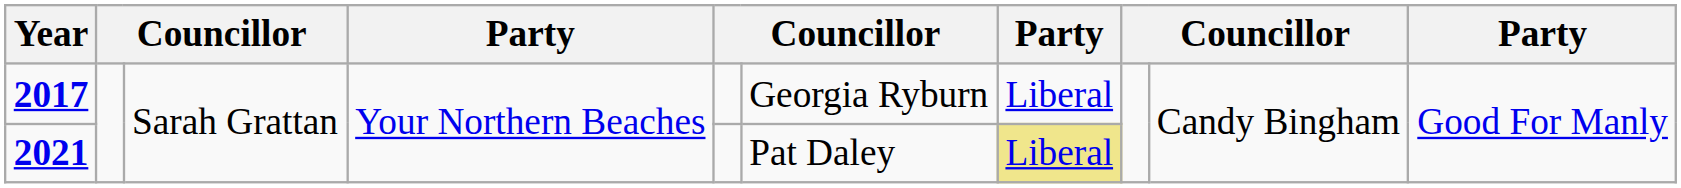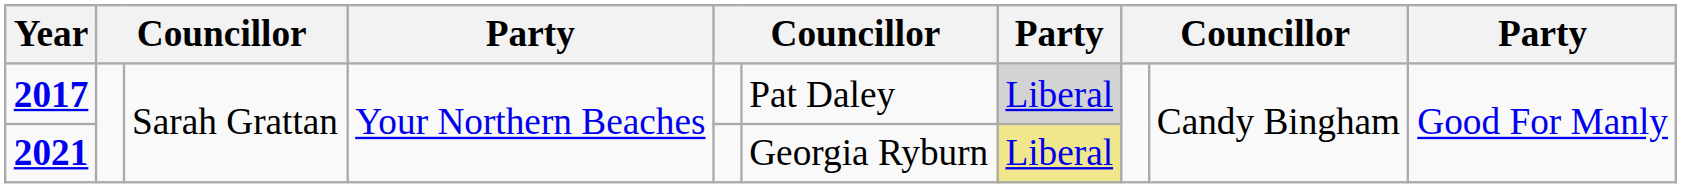(869, 93) Georgia Ryburn -> (822, 93) Pat Daley
(1059, 93) no background -> (1059, 93) lightgrey background
(822, 152) Pat Daley -> (869, 152) Georgia Ryburn
